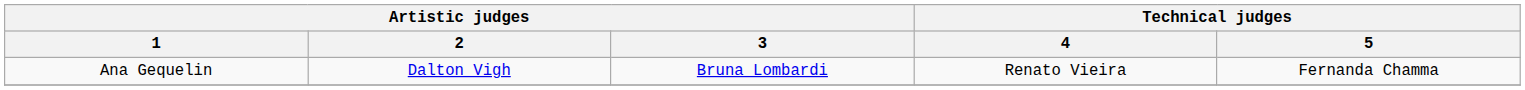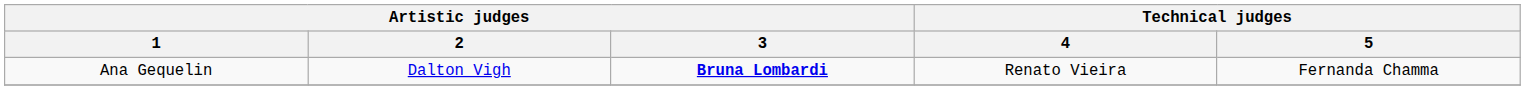(762, 71) normal -> (762, 71) bold
